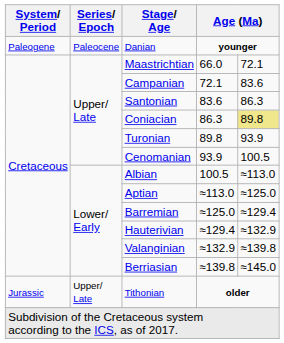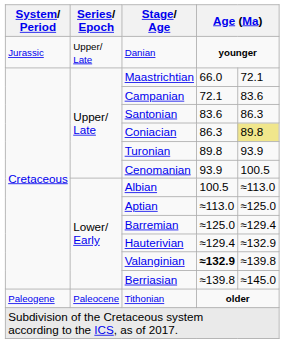(31, 46) Paleogene -> (26, 53) Jurassic
(96, 46) Paleocene -> (88, 53) Upper/ Late
(217, 248) normal -> (217, 261) bold
(26, 293) Jurassic -> (31, 299) Paleogene
(88, 293) Upper/ Late -> (96, 299) Paleocene
